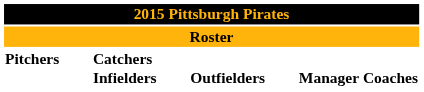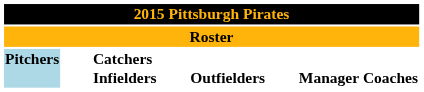(32, 59) no background -> (32, 59) lightblue background
